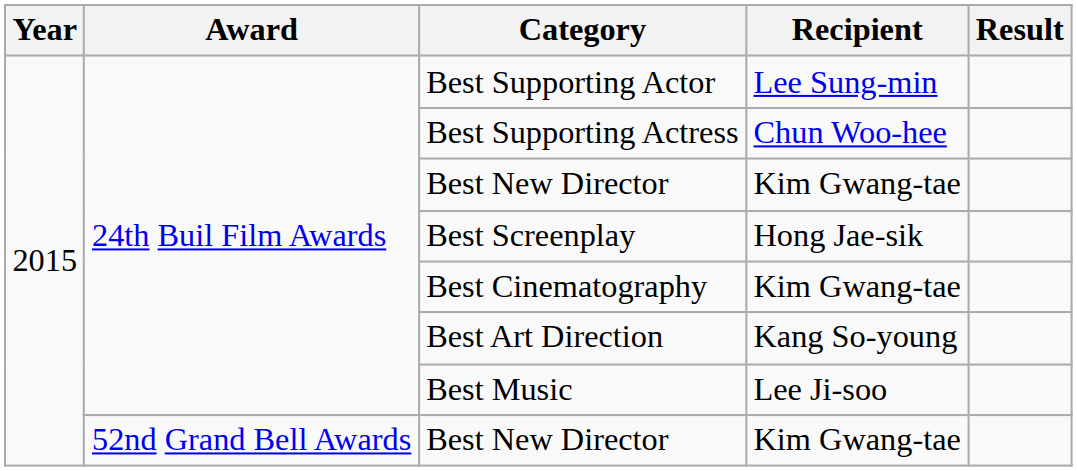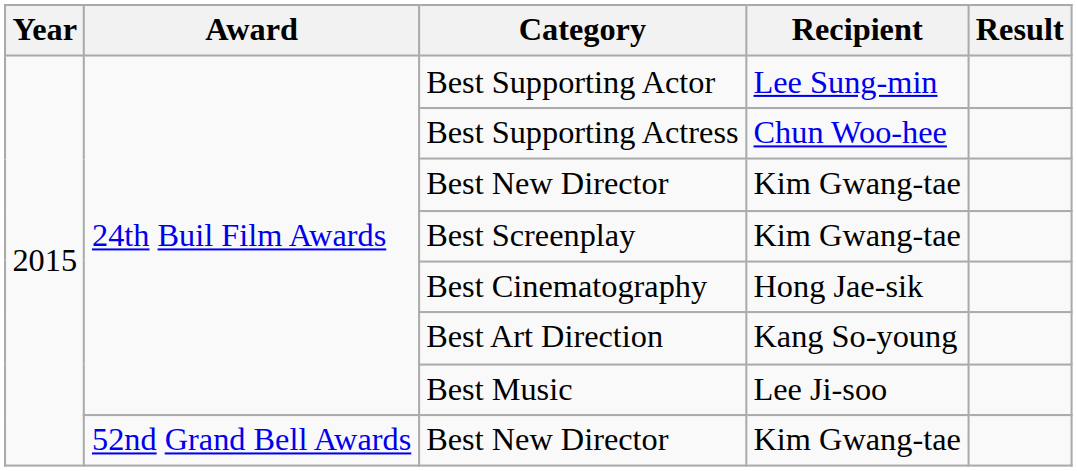(838, 235) Hong Jae-sik -> (857, 235) Kim Gwang-tae
(857, 286) Kim Gwang-tae -> (838, 286) Hong Jae-sik
